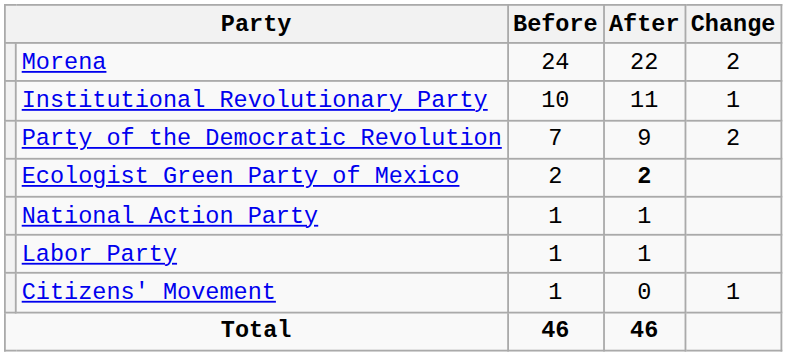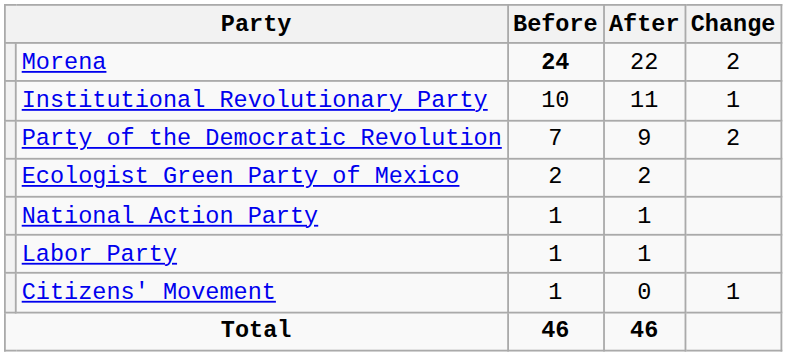(555, 62) normal -> (555, 62) bold
(644, 177) bold -> (644, 177) normal
